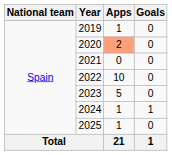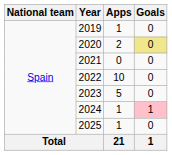(119, 45) lightsalmon background -> (119, 45) no background
(151, 45) no background -> (151, 45) khaki background
(151, 110) no background -> (151, 110) pink background
